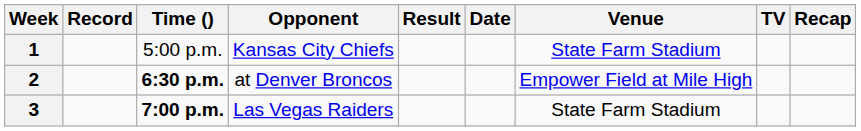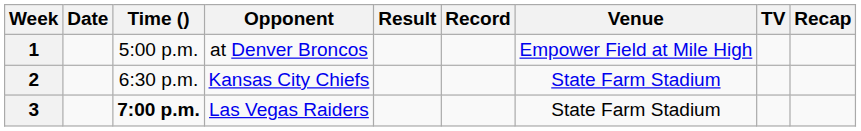columns swapped: (490, 19) <-> (100, 19)
(313, 49) Kansas City Chiefs -> (289, 49) at Denver Broncos
(636, 49) State Farm Stadium -> (636, 49) Empower Field at Mile High
(183, 79) bold -> (158, 79) normal
(313, 79) at Denver Broncos -> (289, 79) Kansas City Chiefs
(636, 79) Empower Field at Mile High -> (636, 79) State Farm Stadium
